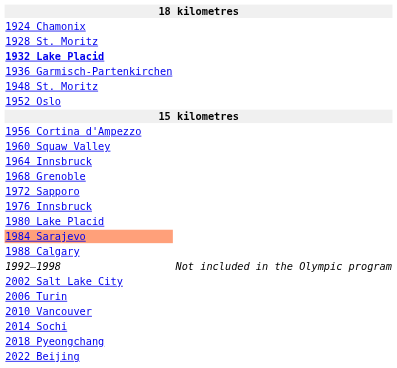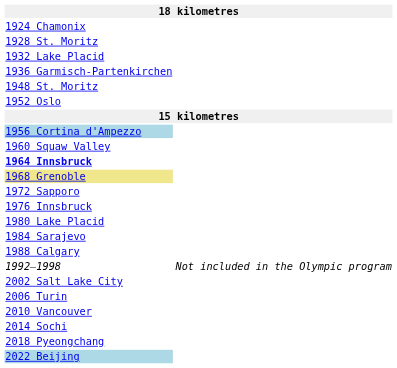(55, 56) bold -> (55, 56) normal
(73, 131) no background -> (73, 131) lightblue background
(49, 161) normal -> (49, 161) bold
(46, 176) no background -> (46, 176) khaki background
(46, 236) lightsalmon background -> (46, 236) no background
(42, 357) no background -> (42, 357) lightblue background
